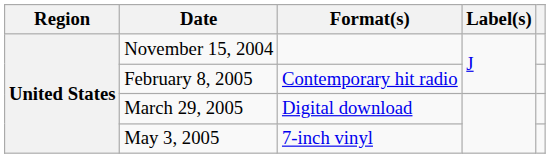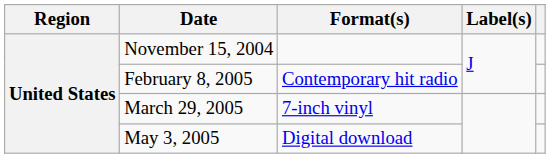(347, 108) Digital download -> (327, 108) 7-inch vinyl
(327, 138) 7-inch vinyl -> (347, 138) Digital download
